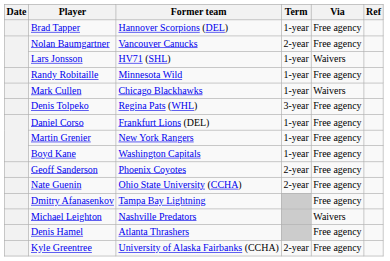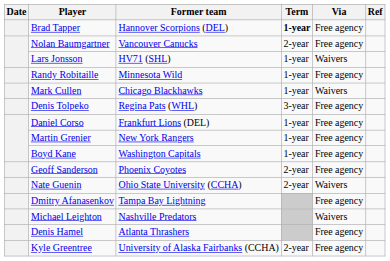(296, 28) normal -> (297, 28) bold
(337, 185) Free agency -> (331, 185) Waivers
